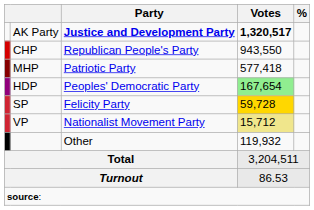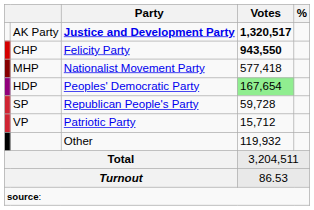(131, 50) Republican People's Party -> (97, 50) Felicity Party
(261, 50) normal -> (261, 50) bold
(100, 68) Patriotic Party -> (134, 68) Nationalist Movement Party
(97, 104) Felicity Party -> (131, 104) Republican People's Party
(258, 104) gold background -> (258, 104) no background
(134, 123) Nationalist Movement Party -> (100, 123) Patriotic Party
(258, 123) khaki background -> (258, 123) no background
